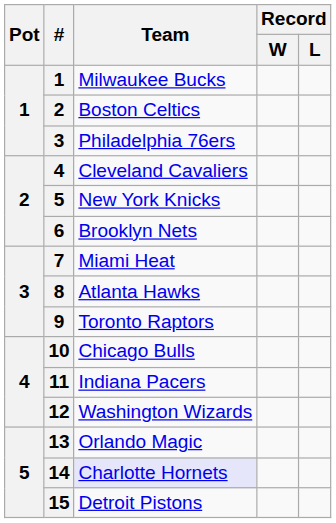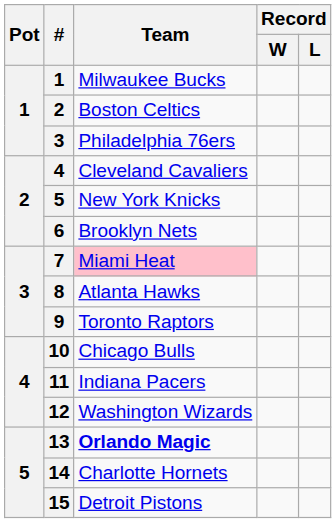(127, 261) no background -> (127, 261) pink background
(140, 442) normal -> (145, 442) bold
(153, 472) lavender background -> (153, 472) no background
